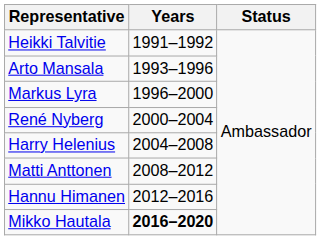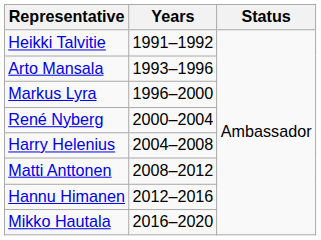(173, 222) bold -> (173, 222) normal
